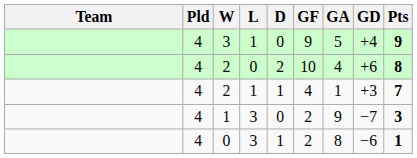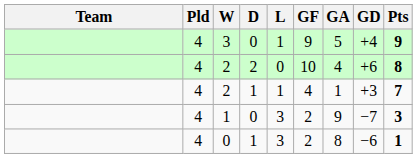columns swapped: (280, 16) <-> (253, 16)
